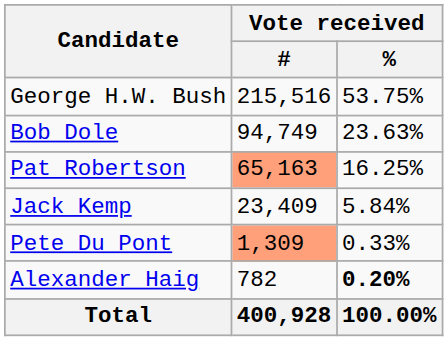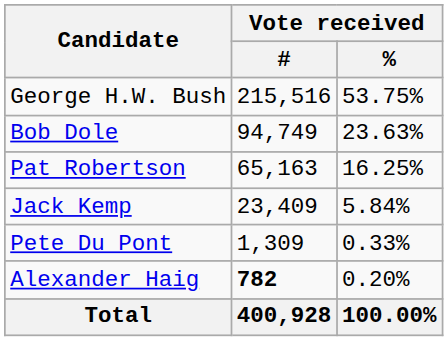(277, 170) lightsalmon background -> (277, 170) no background
(271, 243) lightsalmon background -> (271, 243) no background
(257, 280) normal -> (257, 280) bold
(376, 280) bold -> (376, 280) normal
